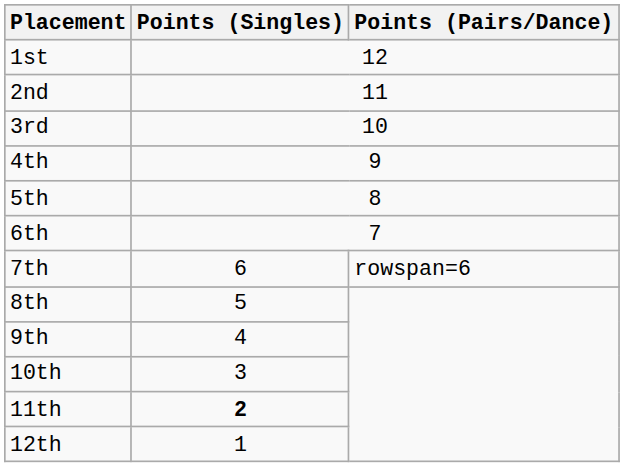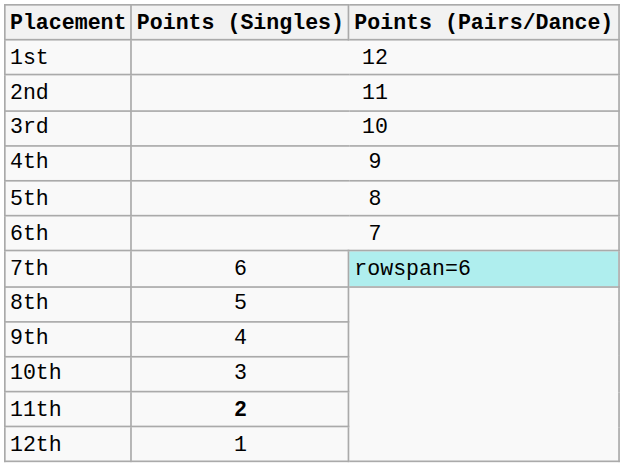(413, 269) no background -> (413, 269) paleturquoise background
